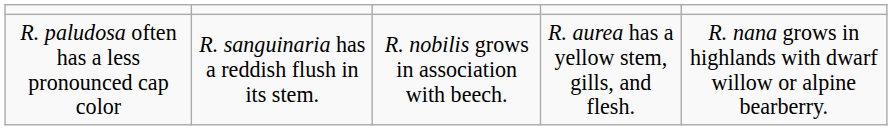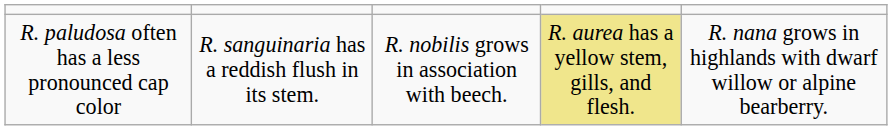(611, 69) no background -> (611, 69) khaki background
